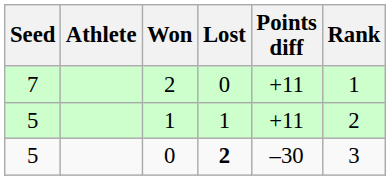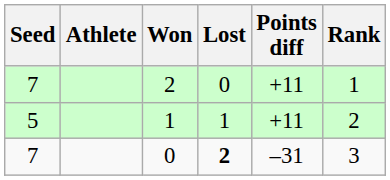(33, 156) 5 -> (33, 156) 7
(287, 156) –30 -> (287, 156) –31
